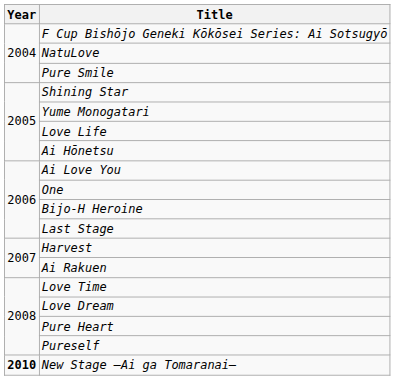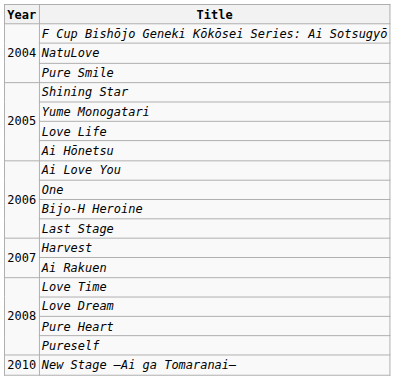(22, 365) bold -> (22, 365) normal
